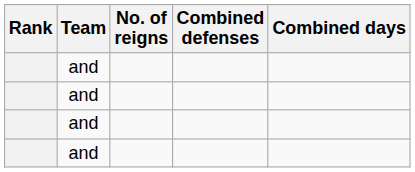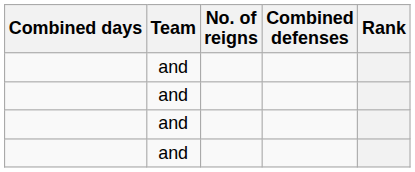columns swapped: (31, 28) <-> (339, 28)
